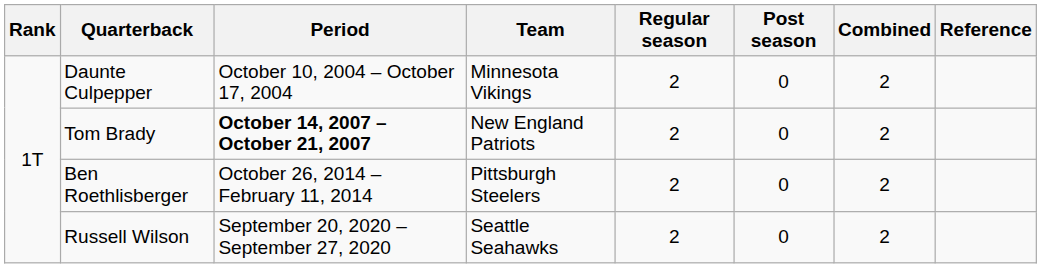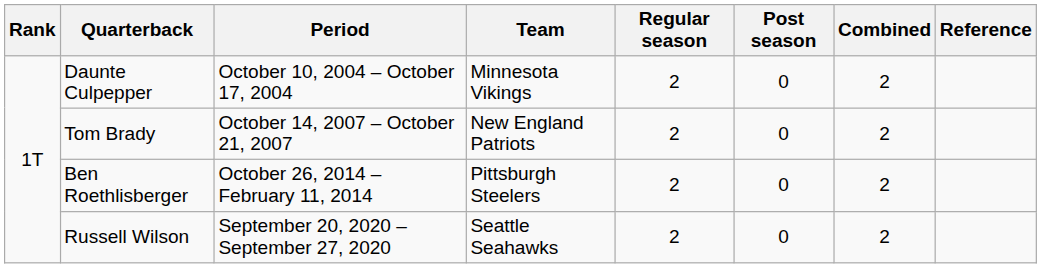(303, 133) bold -> (336, 133) normal
